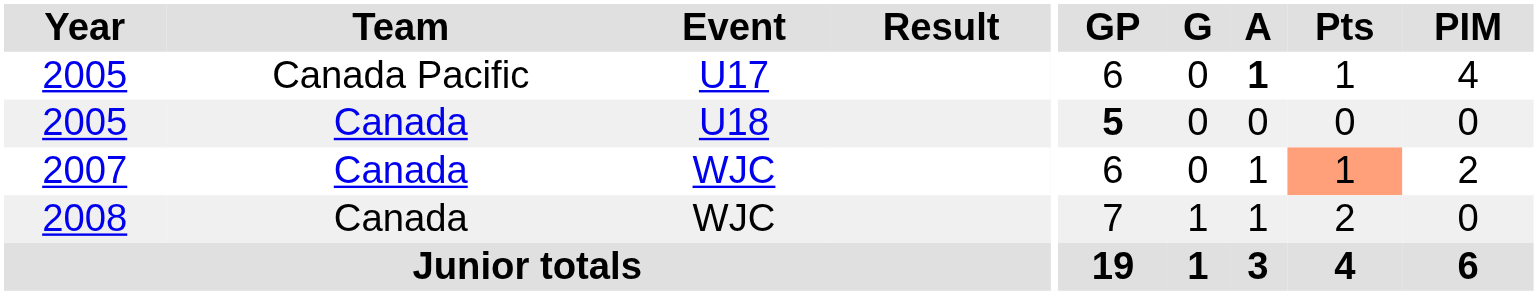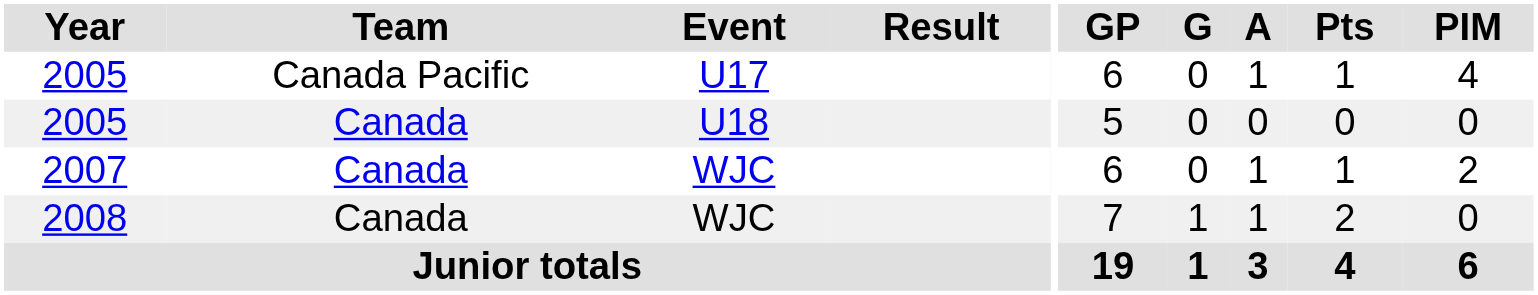(1258, 75) bold -> (1258, 75) normal
(1113, 122) bold -> (1113, 122) normal
(1345, 170) lightsalmon background -> (1345, 170) no background
